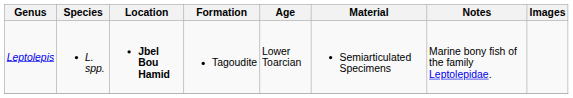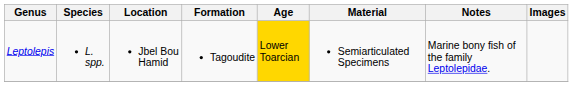(147, 63) bold -> (146, 57) normal
(282, 57) no background -> (280, 51) gold background
